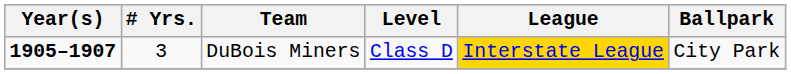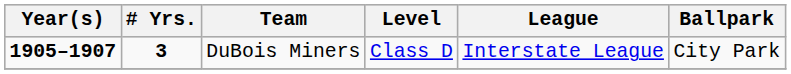(161, 53) normal -> (161, 53) bold
(563, 53) gold background -> (563, 53) no background
